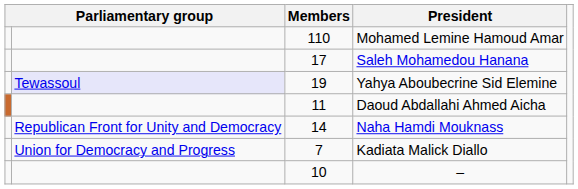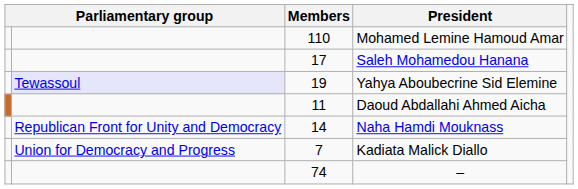(319, 172) 10 -> (319, 172) 74
